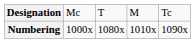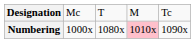(143, 30) no background -> (143, 30) pink background
